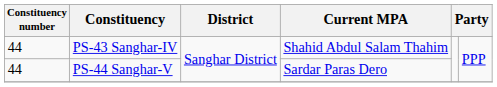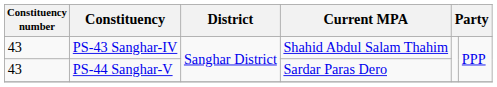(15, 47) 44 -> (15, 47) 43
(15, 70) 44 -> (15, 70) 43
